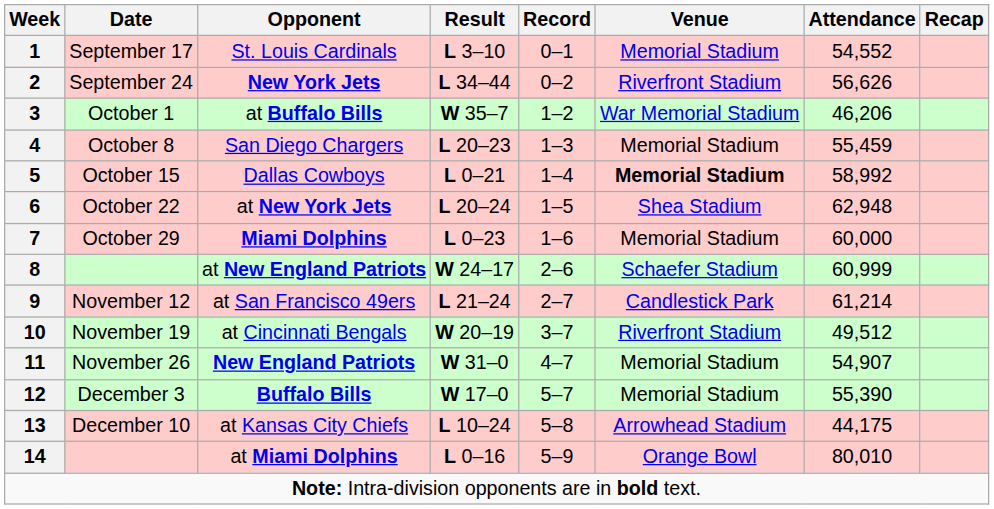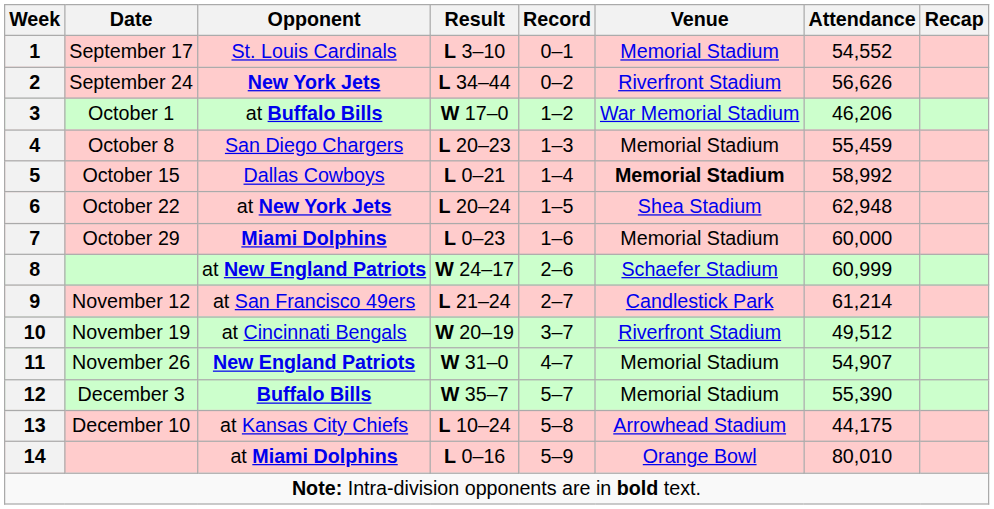(475, 113) W 35–7 -> (475, 113) W 17–0
(475, 394) W 17–0 -> (475, 394) W 35–7
